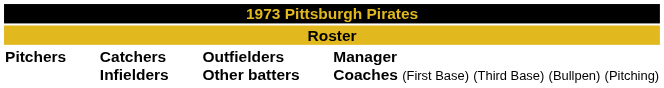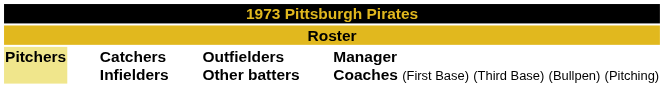(36, 57) no background -> (36, 57) khaki background
